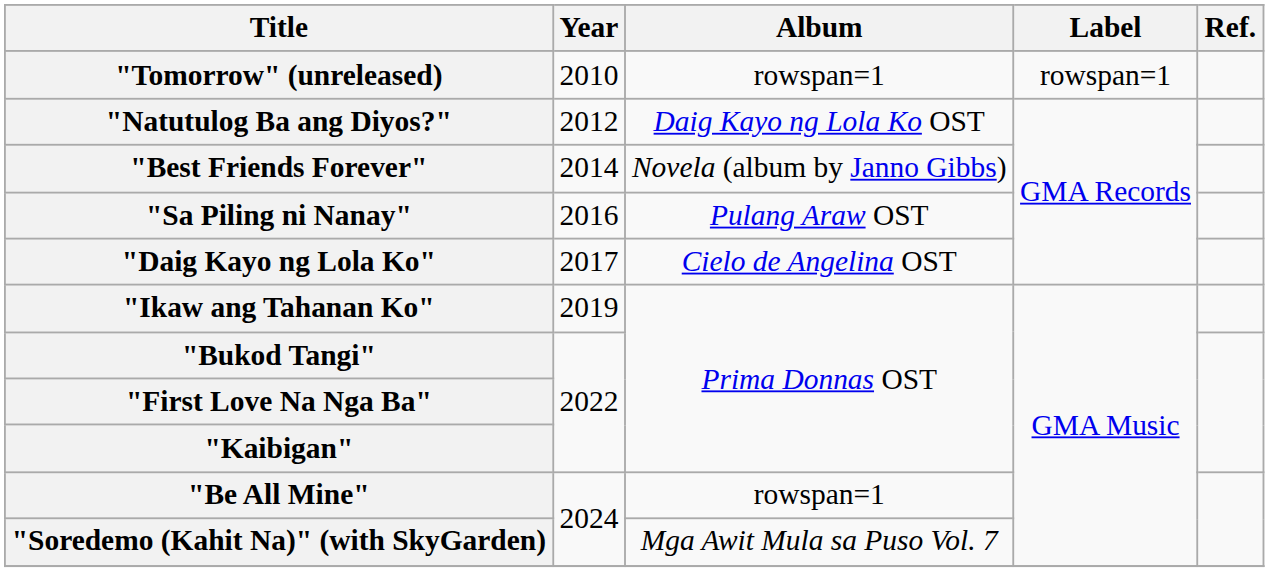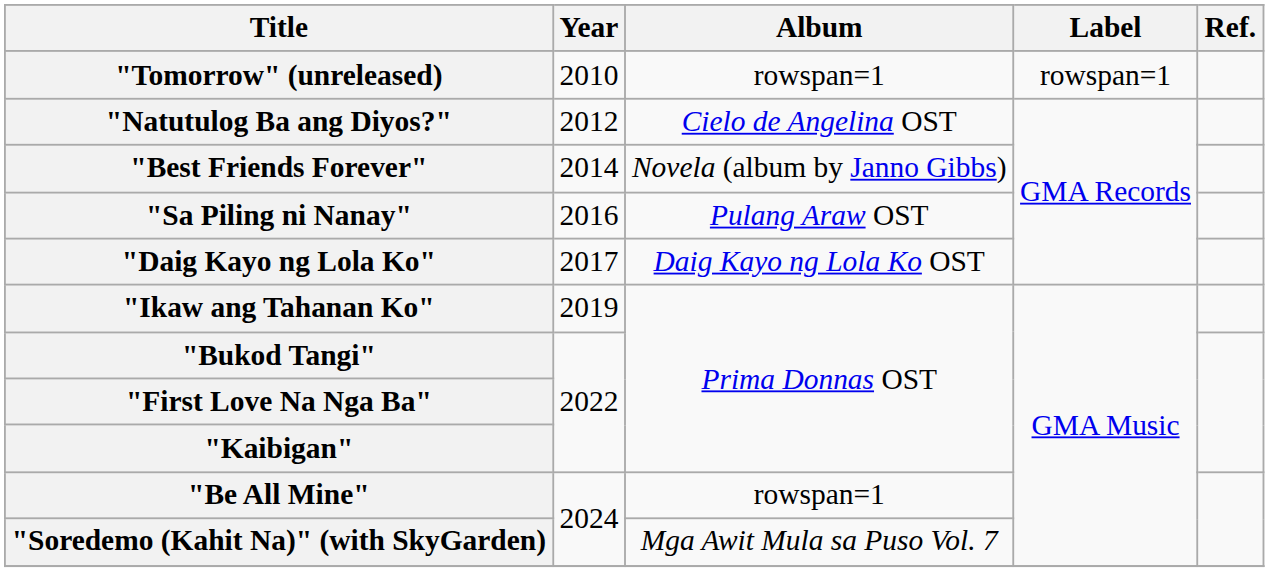(819, 121) Daig Kayo ng Lola Ko OST -> (819, 121) Cielo de Angelina OST
(819, 261) Cielo de Angelina OST -> (819, 261) Daig Kayo ng Lola Ko OST
